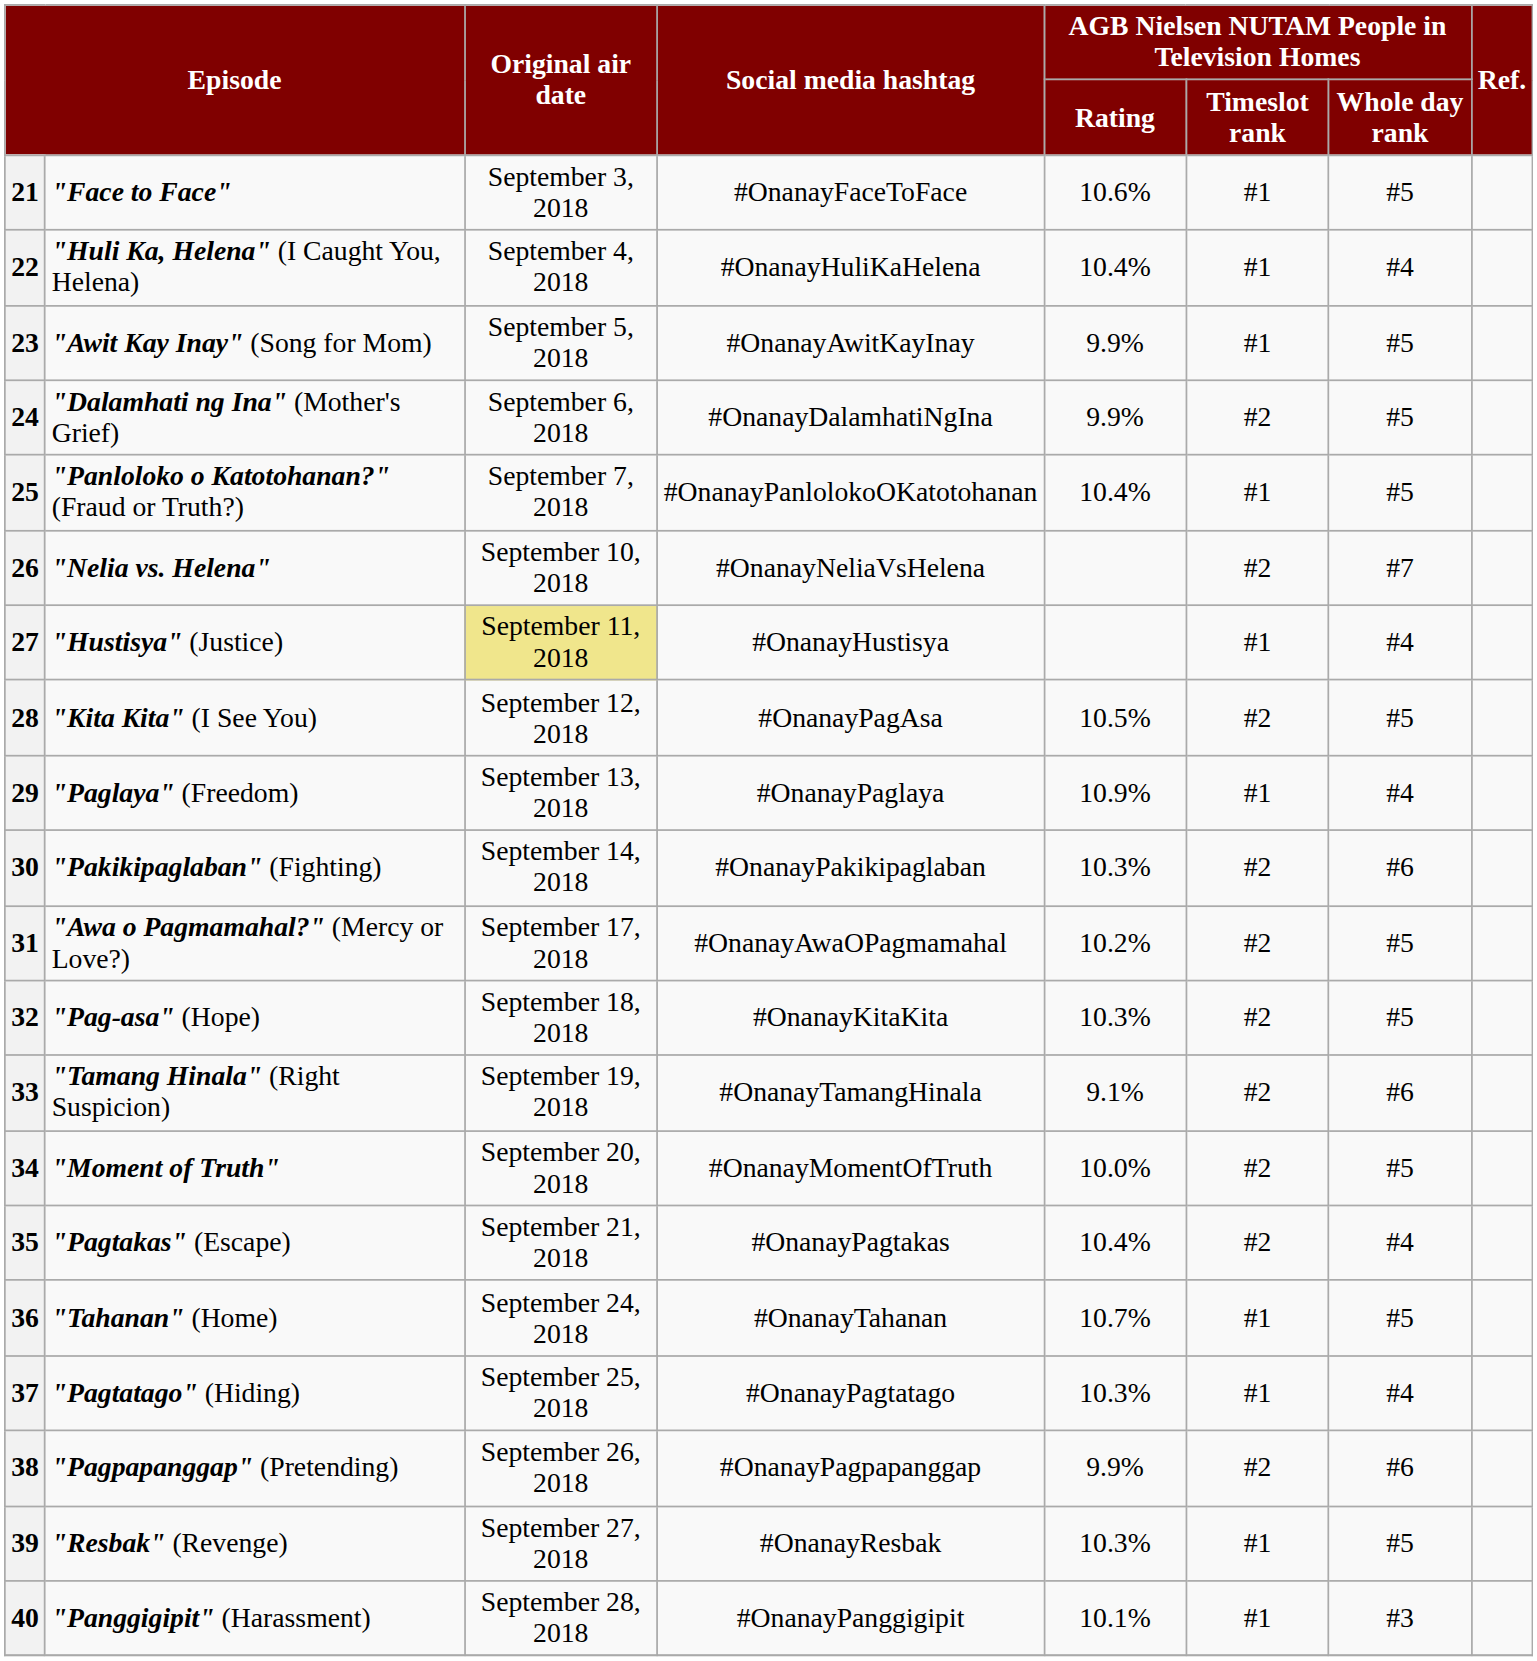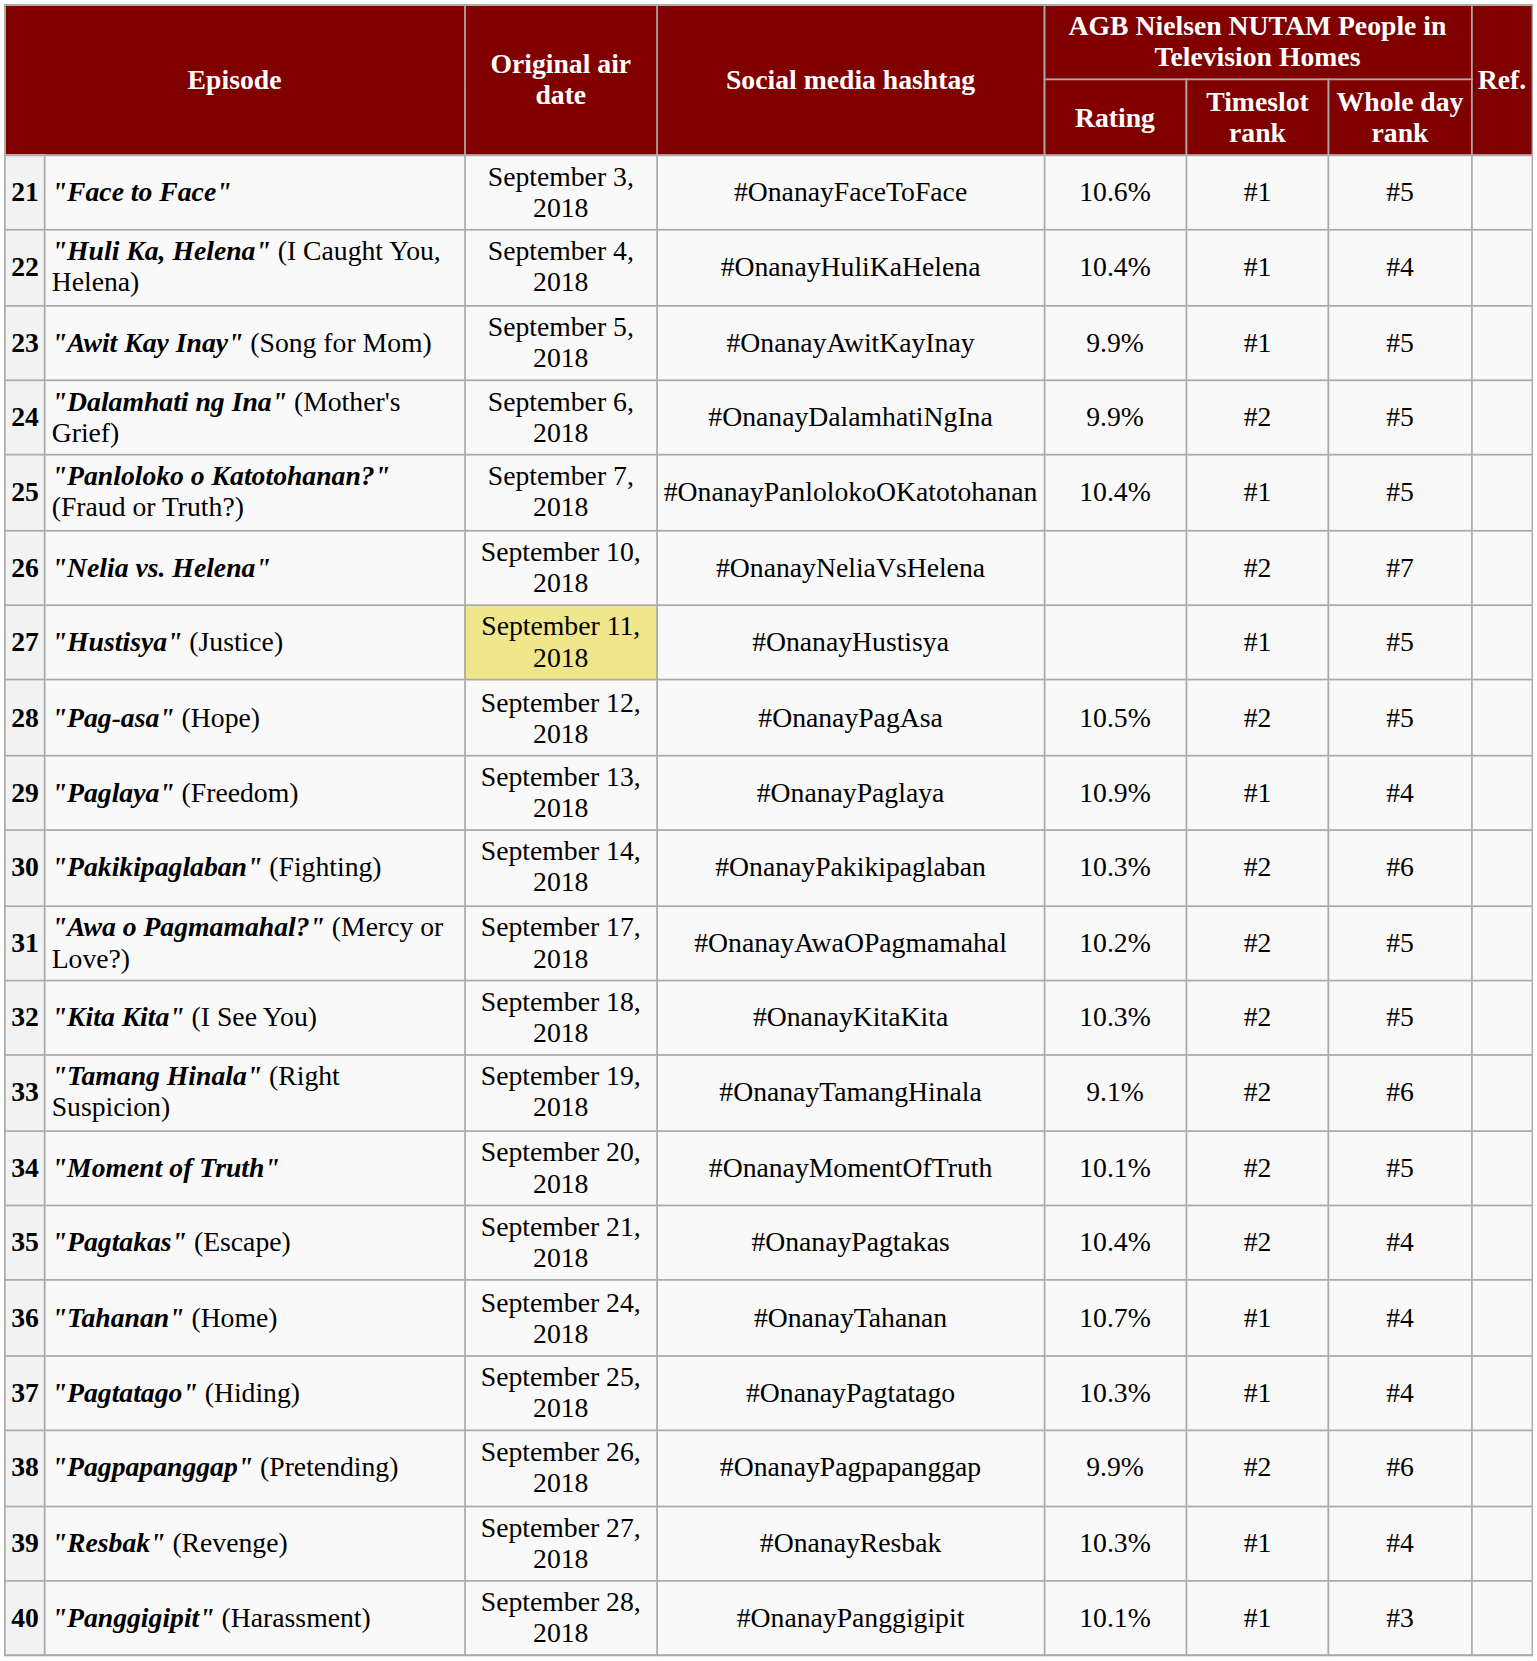(1400, 642) #4 -> (1400, 642) #5
(184, 717) "Kita Kita" (I See You) -> (156, 717) "Pag-asa" (Hope)
(156, 1017) "Pag-asa" (Hope) -> (184, 1017) "Kita Kita" (I See You)
(1115, 1167) 10.0% -> (1115, 1167) 10.1%
(1400, 1317) #5 -> (1400, 1317) #4
(1400, 1542) #5 -> (1400, 1542) #4
